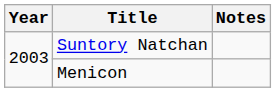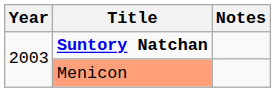(132, 46) normal -> (132, 46) bold
(92, 73) no background -> (92, 73) lightsalmon background
